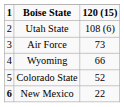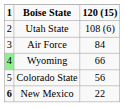(100, 45) 73 -> (100, 45) 84
(9, 61) no background -> (9, 61) lightgreen background
(100, 77) 52 -> (100, 77) 56
